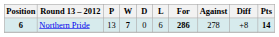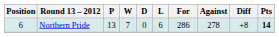(21, 24) bold -> (21, 24) normal
(128, 24) bold -> (128, 24) normal
(183, 24) bold -> (183, 24) normal
